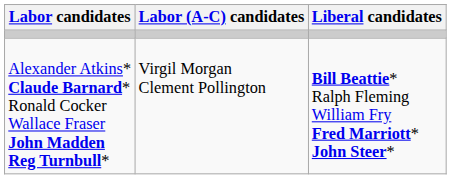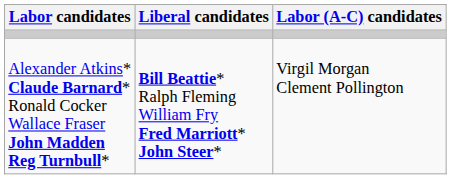columns swapped: (377, 17) <-> (221, 17)
